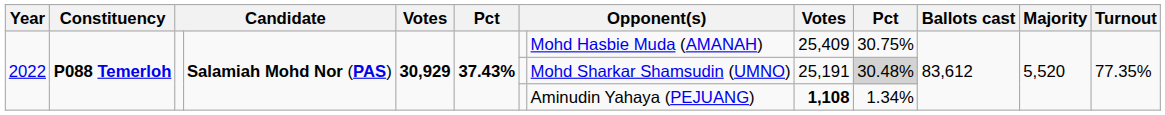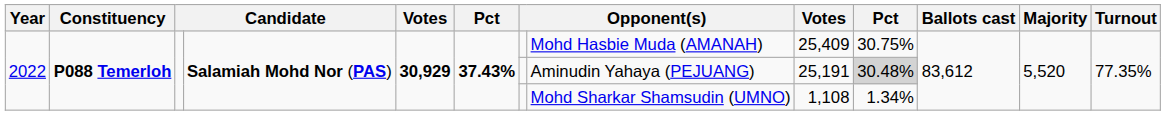(661, 71) Mohd Sharkar Shamsudin (UMNO) -> (643, 71) Aminudin Yahaya (PEJUANG)
(643, 97) Aminudin Yahaya (PEJUANG) -> (661, 97) Mohd Sharkar Shamsudin (UMNO)
(829, 97) bold -> (829, 97) normal
